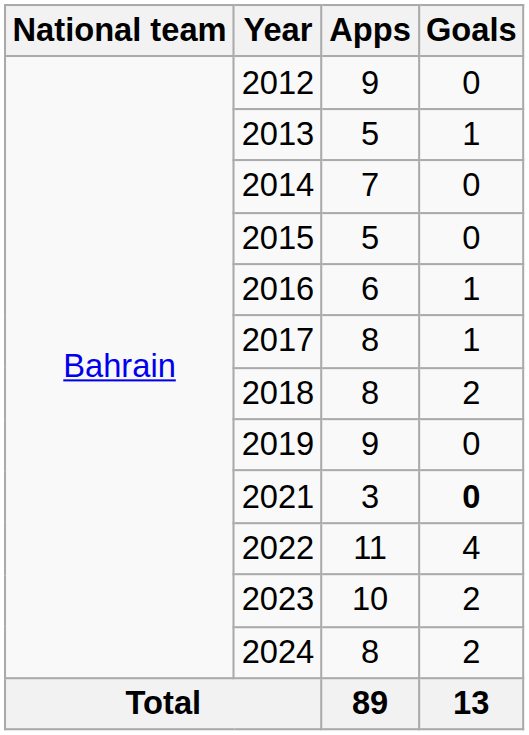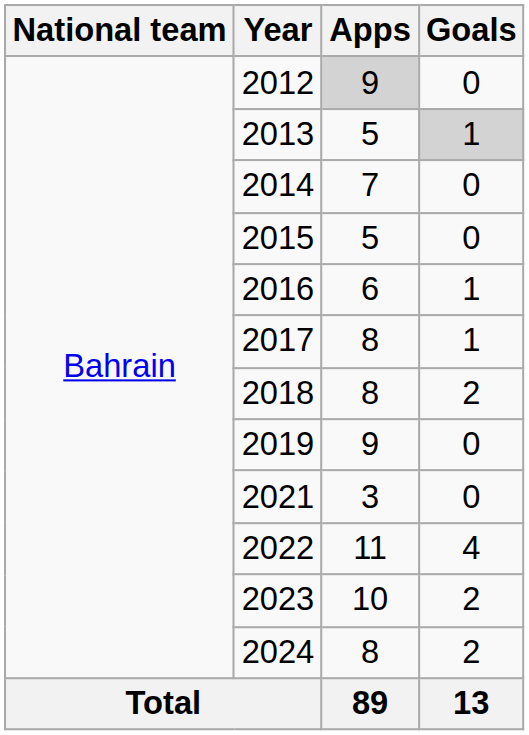(370, 82) no background -> (370, 82) lightgrey background
(471, 133) no background -> (471, 133) lightgrey background
(471, 496) bold -> (471, 496) normal
